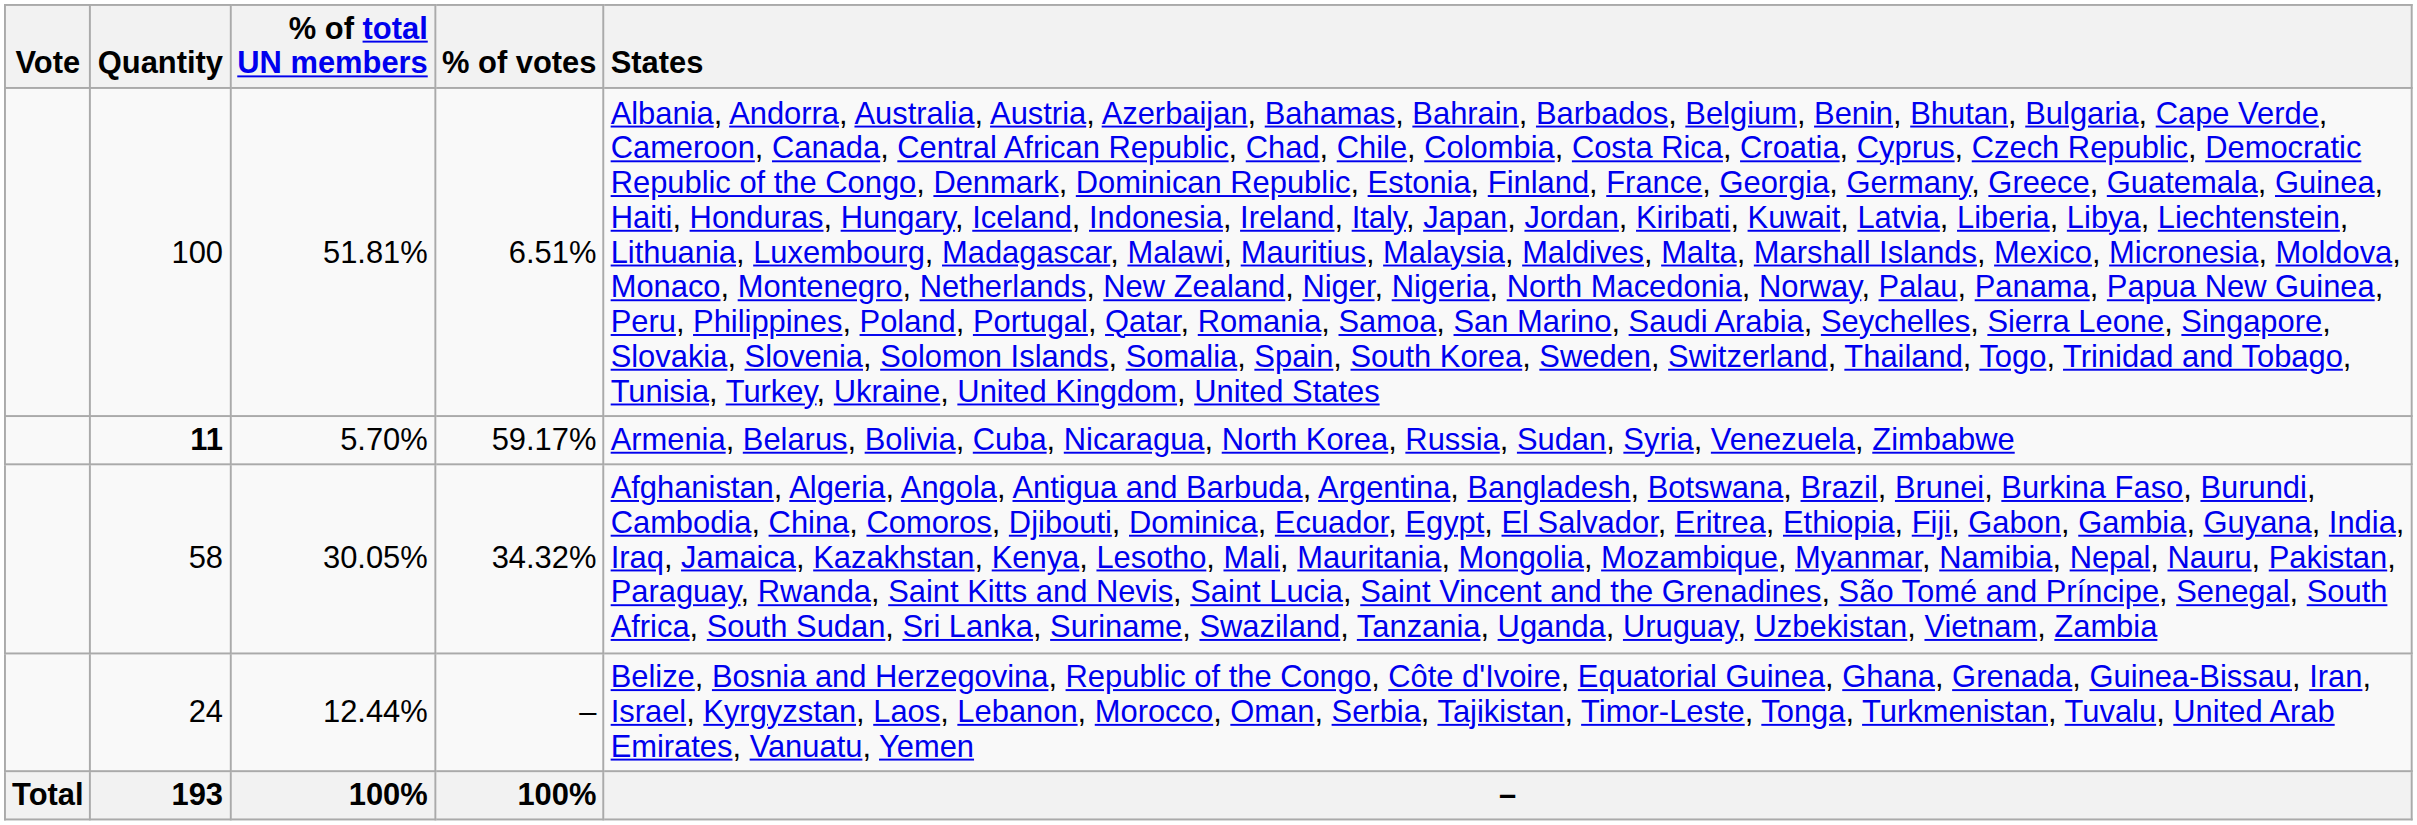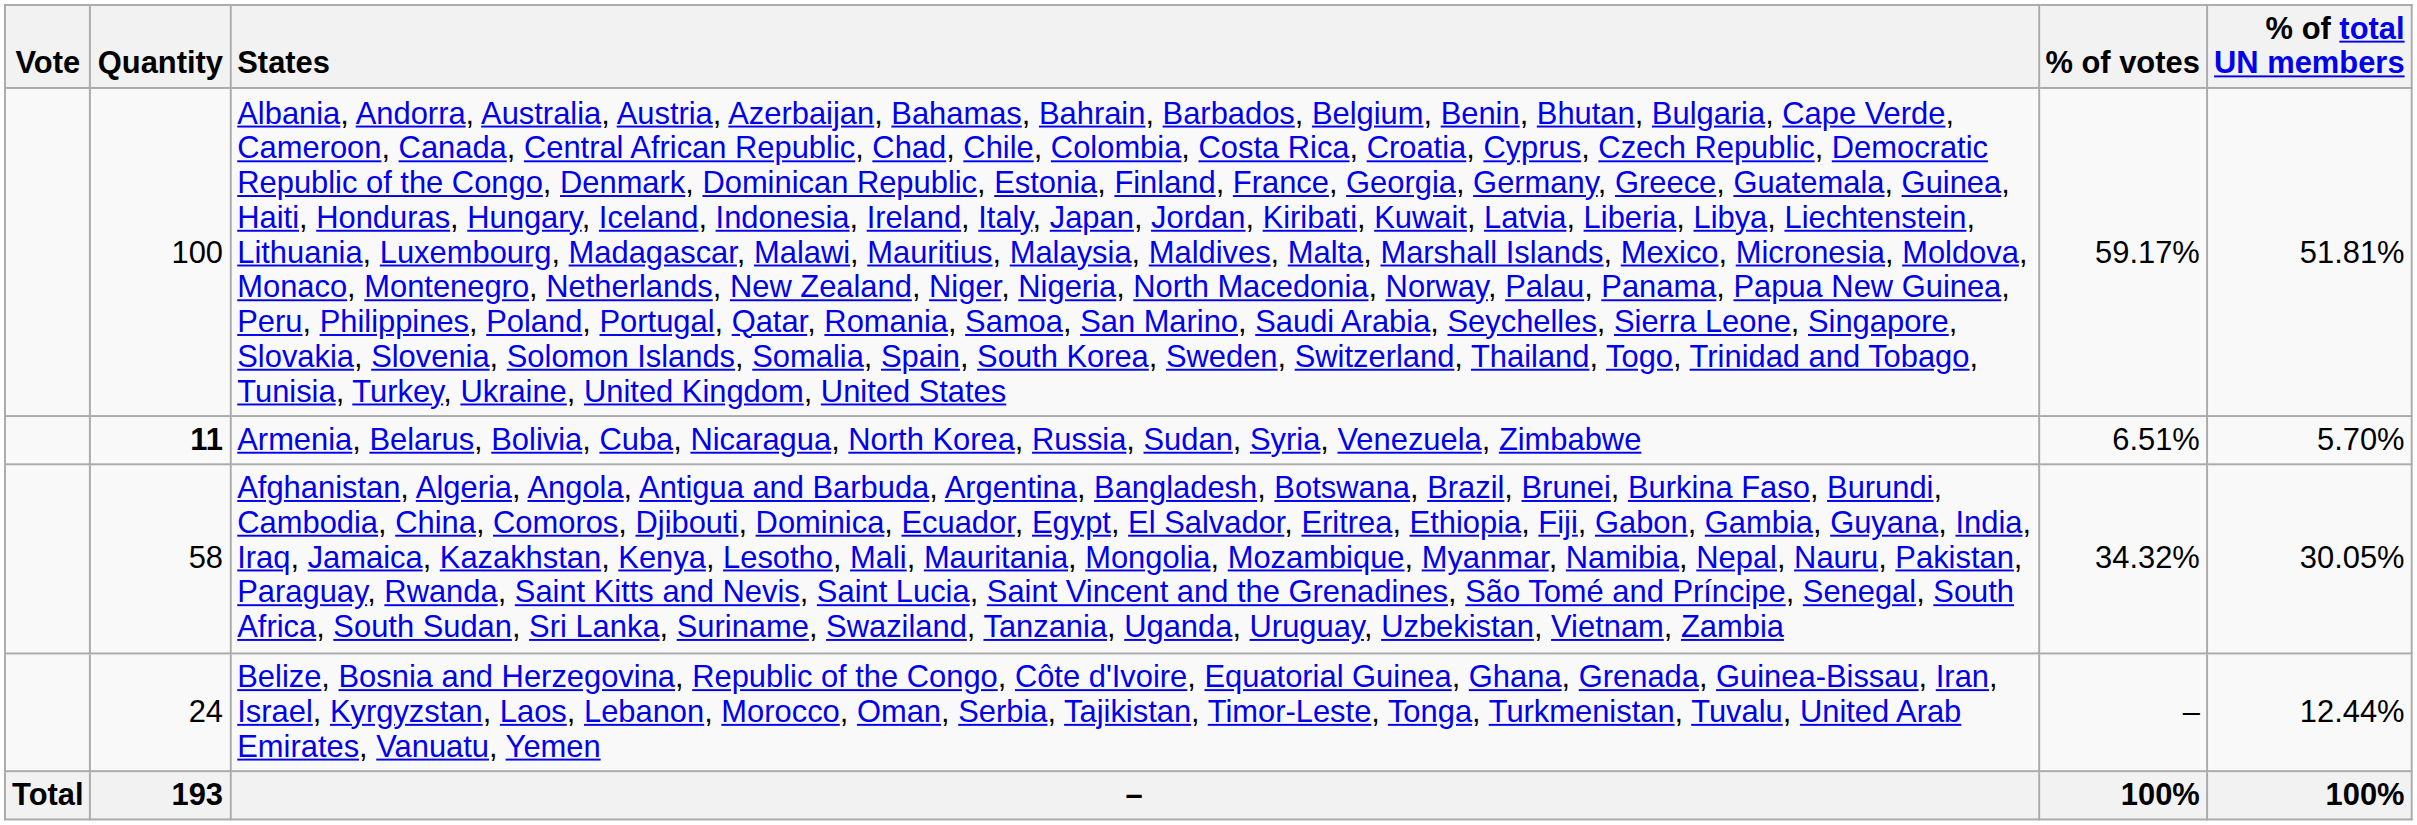columns swapped: (657, 63) <-> (333, 46)
(553, 251) 6.51% -> (2147, 251) 59.17%
(544, 439) 59.17% -> (2156, 439) 6.51%
